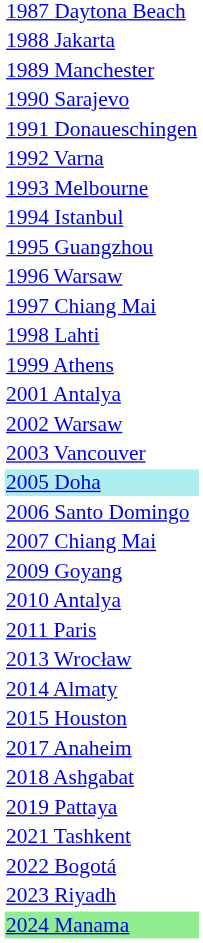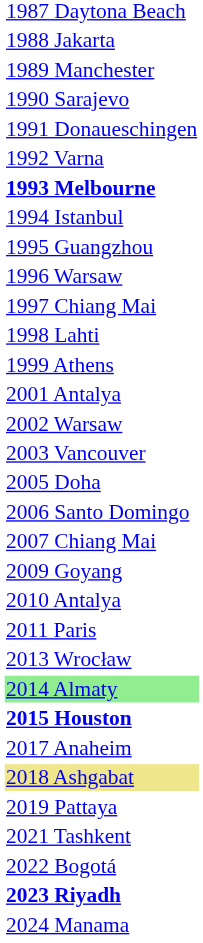(77, 187) normal -> (81, 187) bold
(53, 482) paleturquoise background -> (53, 482) no background
(62, 688) no background -> (62, 688) lightgreen background
(66, 718) normal -> (69, 718) bold
(70, 777) no background -> (70, 777) khaki background
(61, 895) normal -> (64, 895) bold
(68, 924) lightgreen background -> (68, 924) no background
